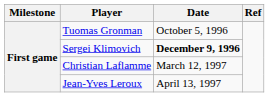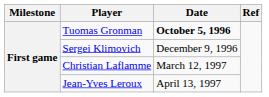(192, 30) normal -> (193, 30) bold
(198, 48) bold -> (197, 48) normal
